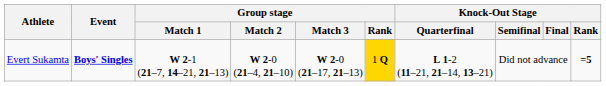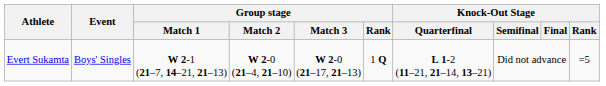(103, 60) bold -> (102, 60) normal
(380, 60) gold background -> (378, 60) no background
(586, 60) bold -> (584, 60) normal
